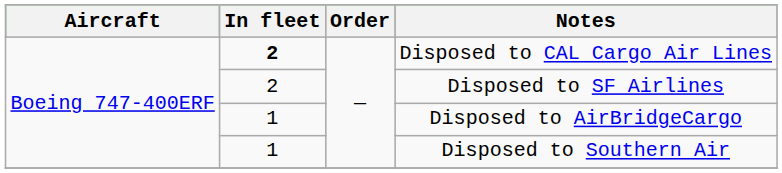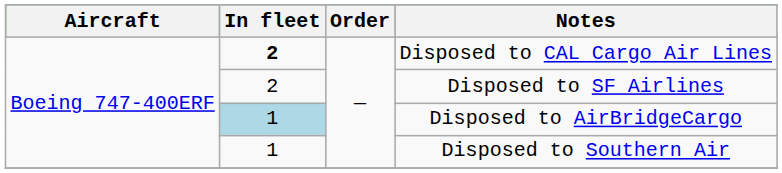(272, 119) no background -> (272, 119) lightblue background
